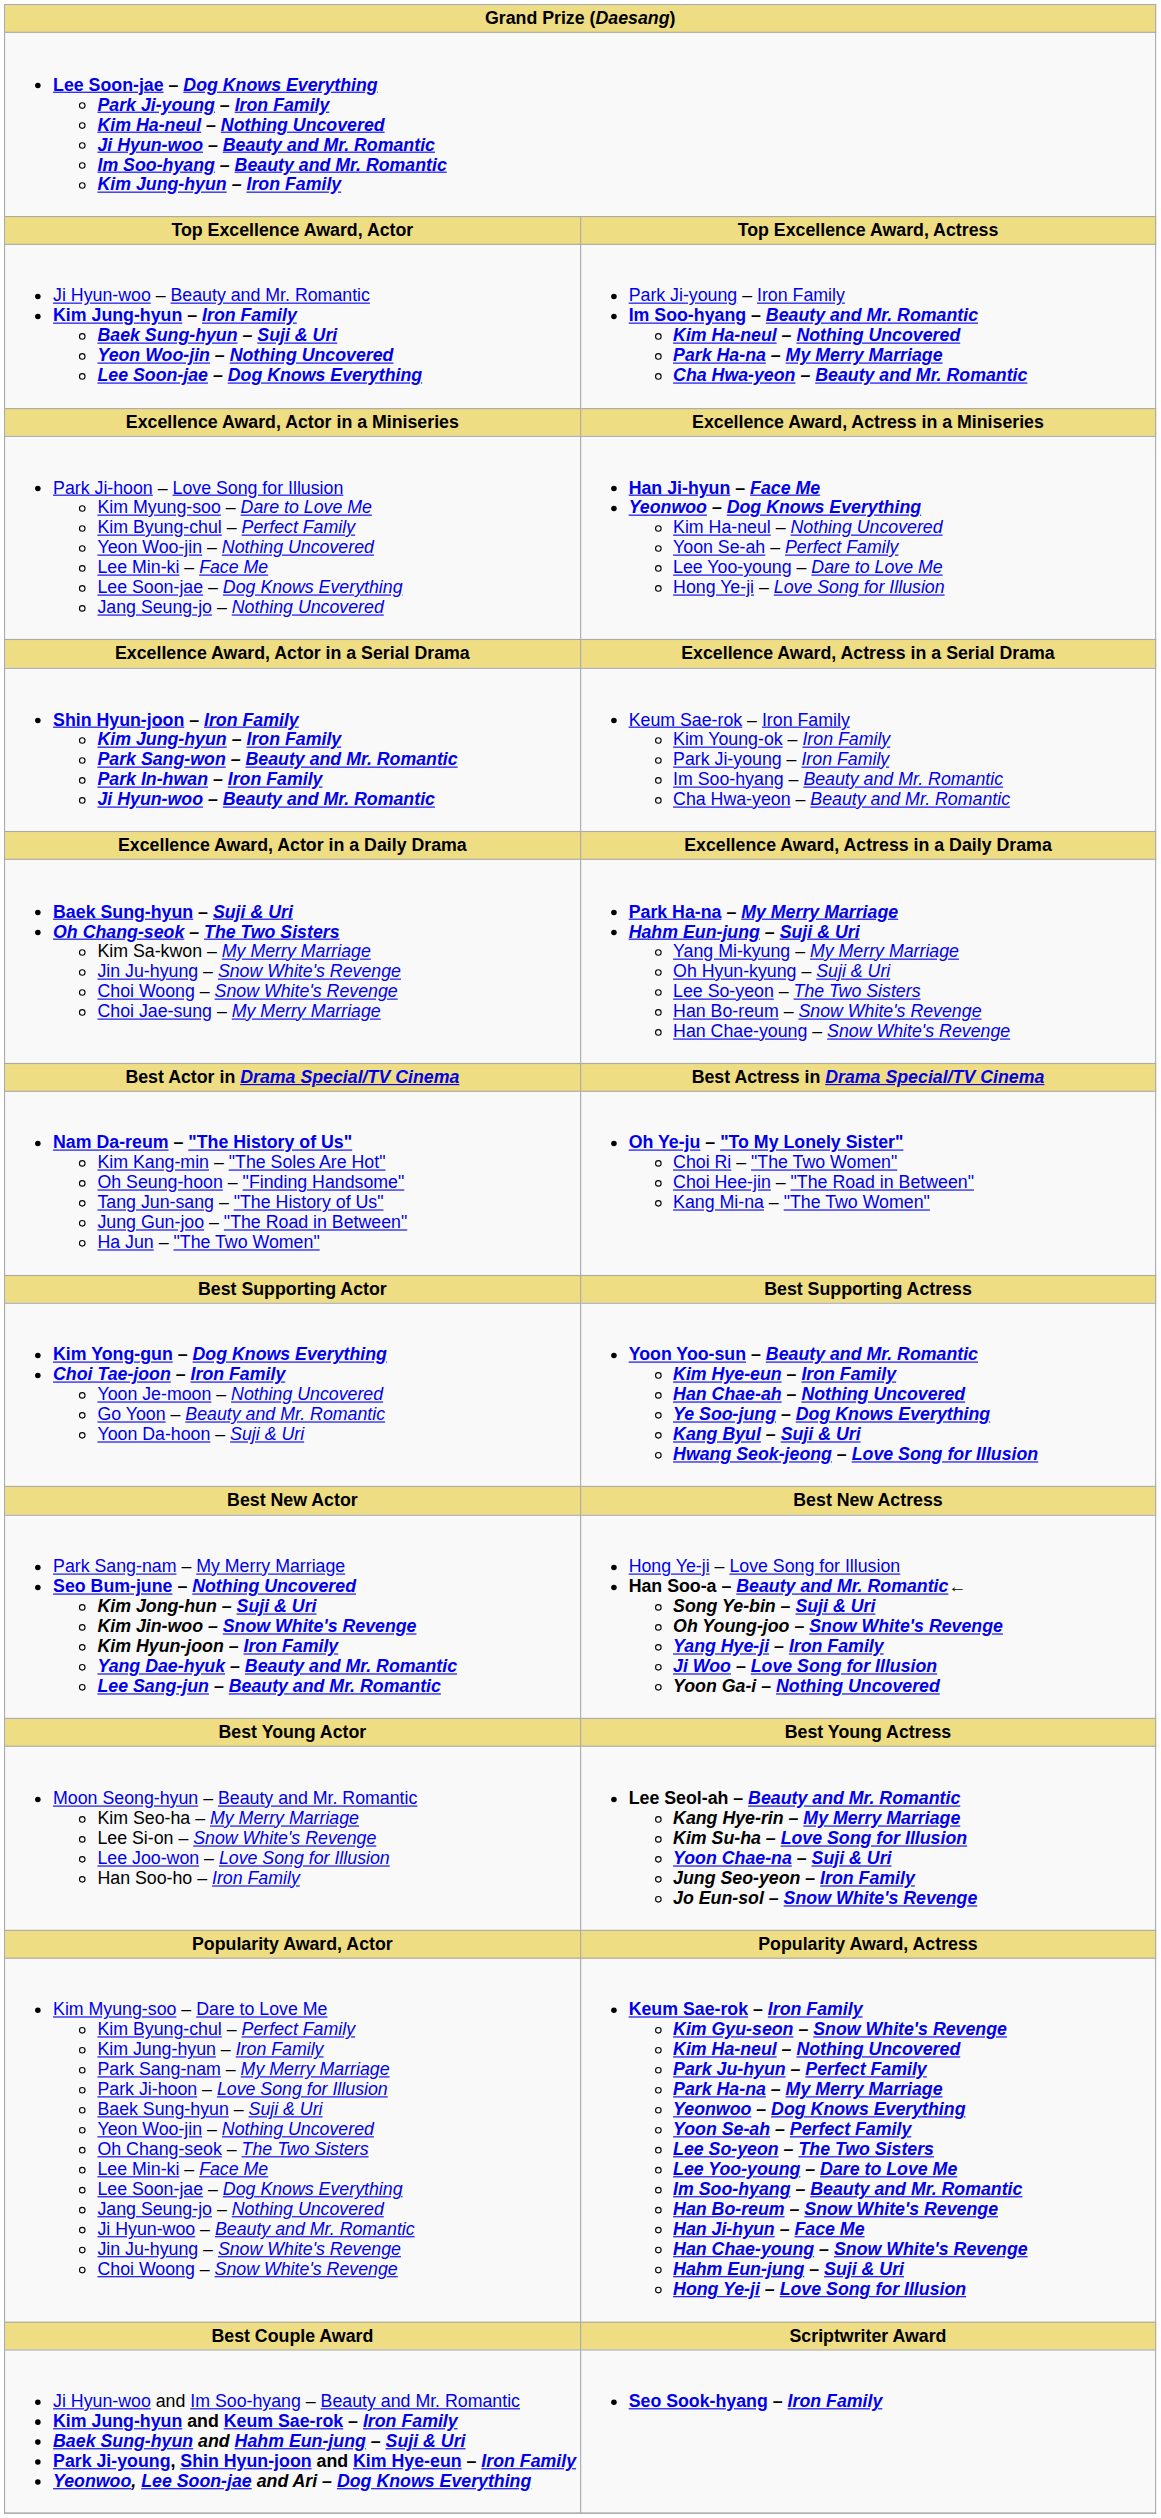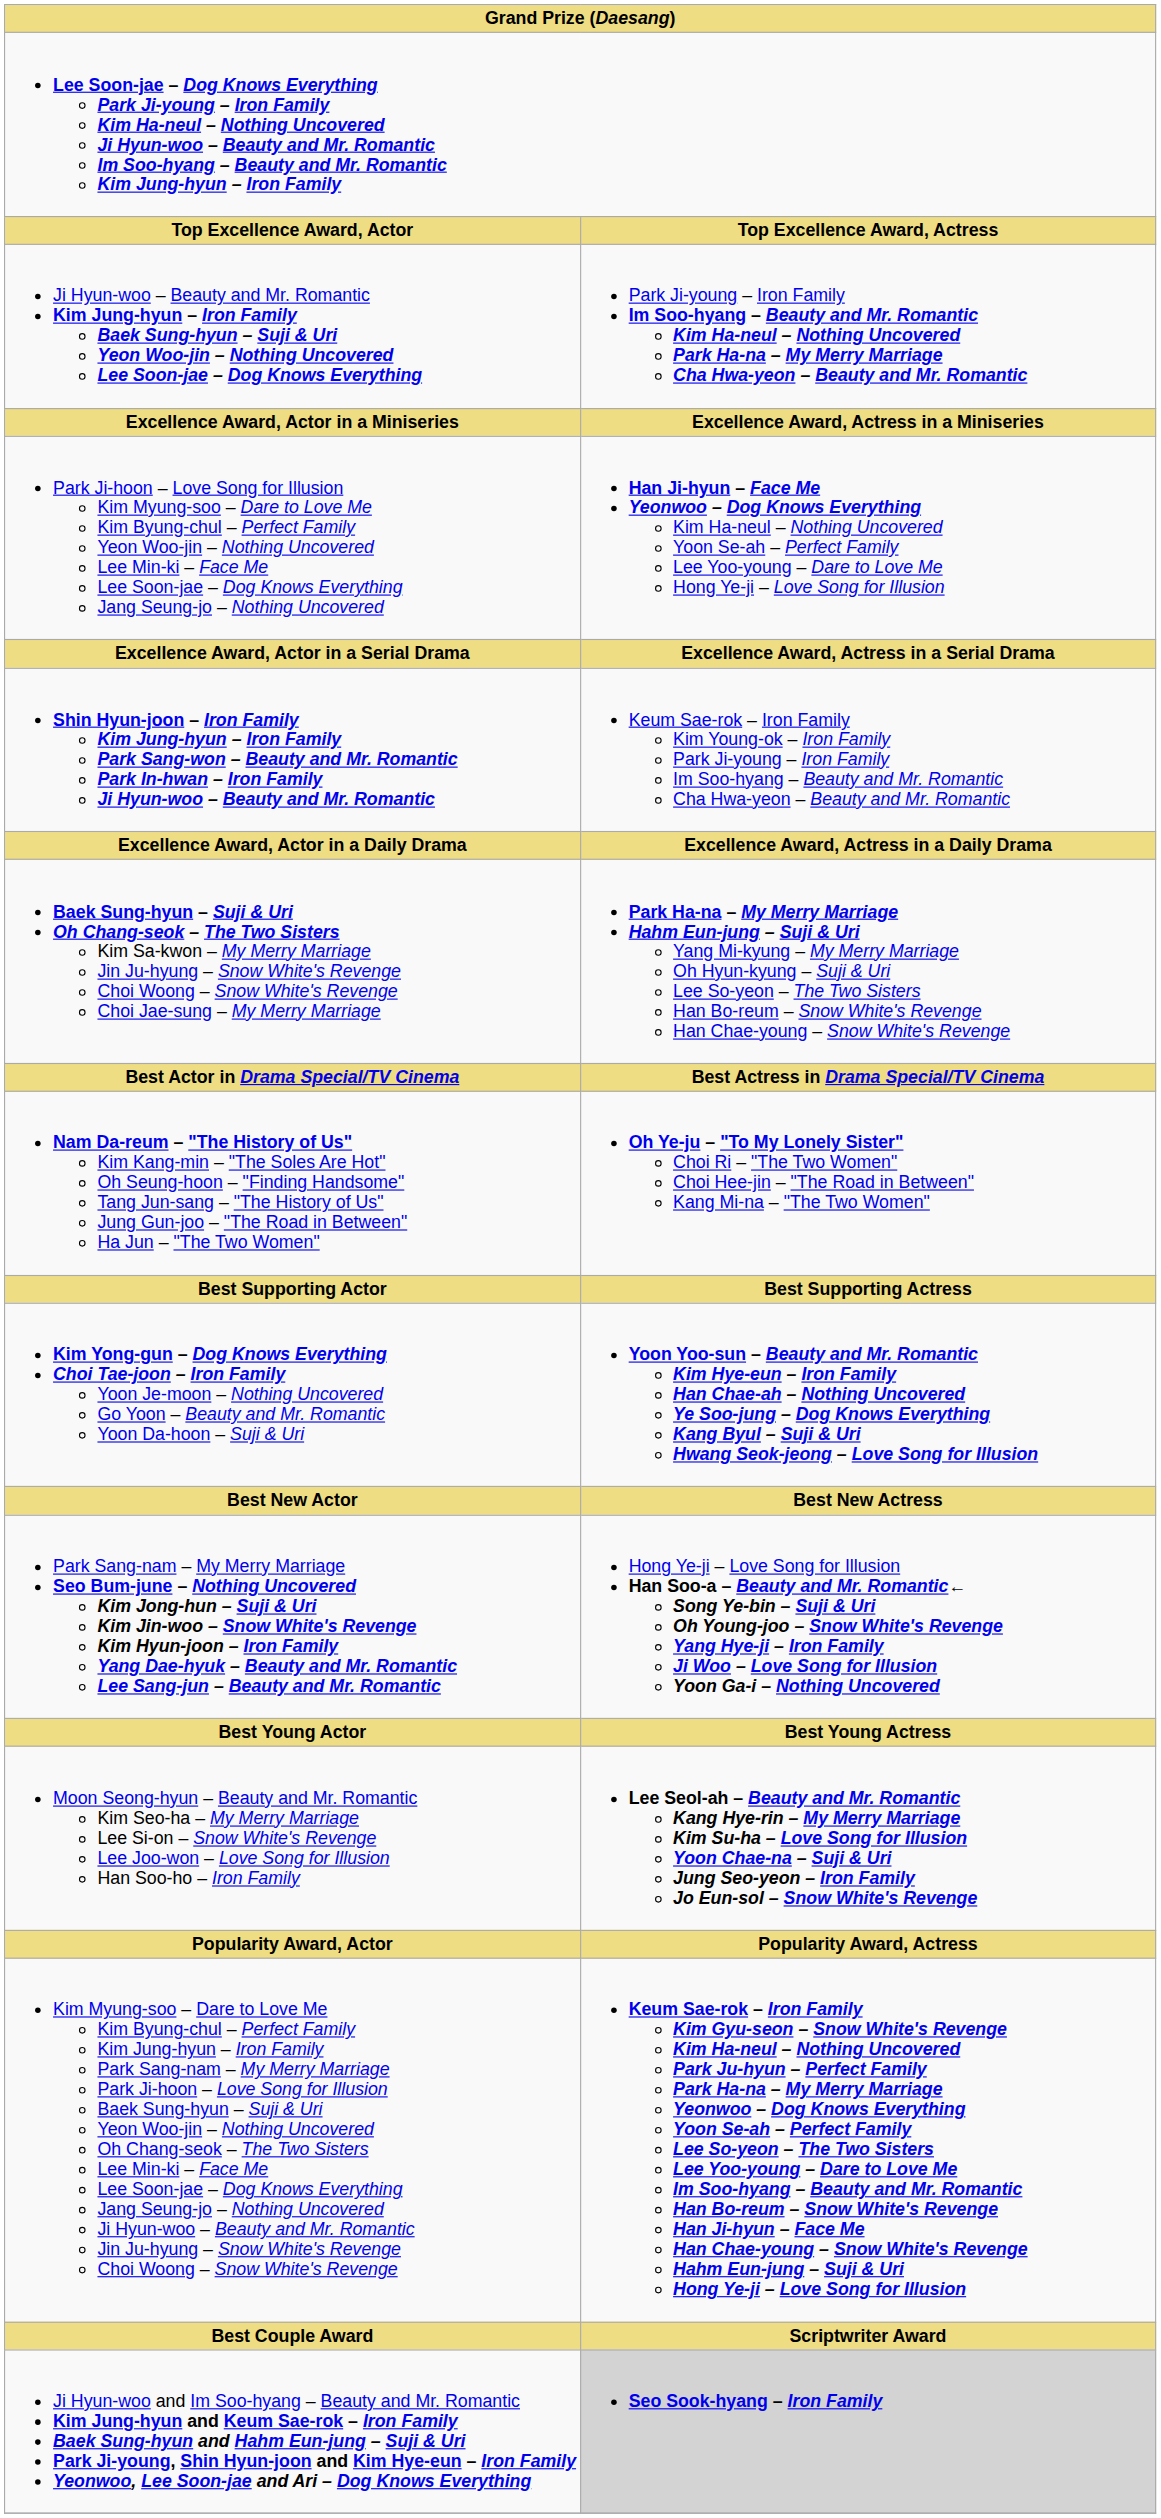(868, 2402) no background -> (868, 2402) lightgrey background
